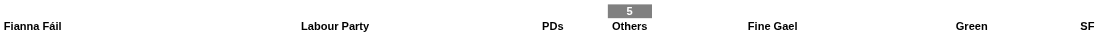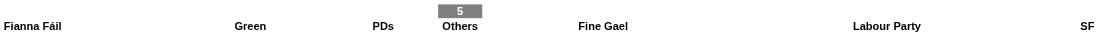columns swapped: (972, 11) <-> (335, 11)
